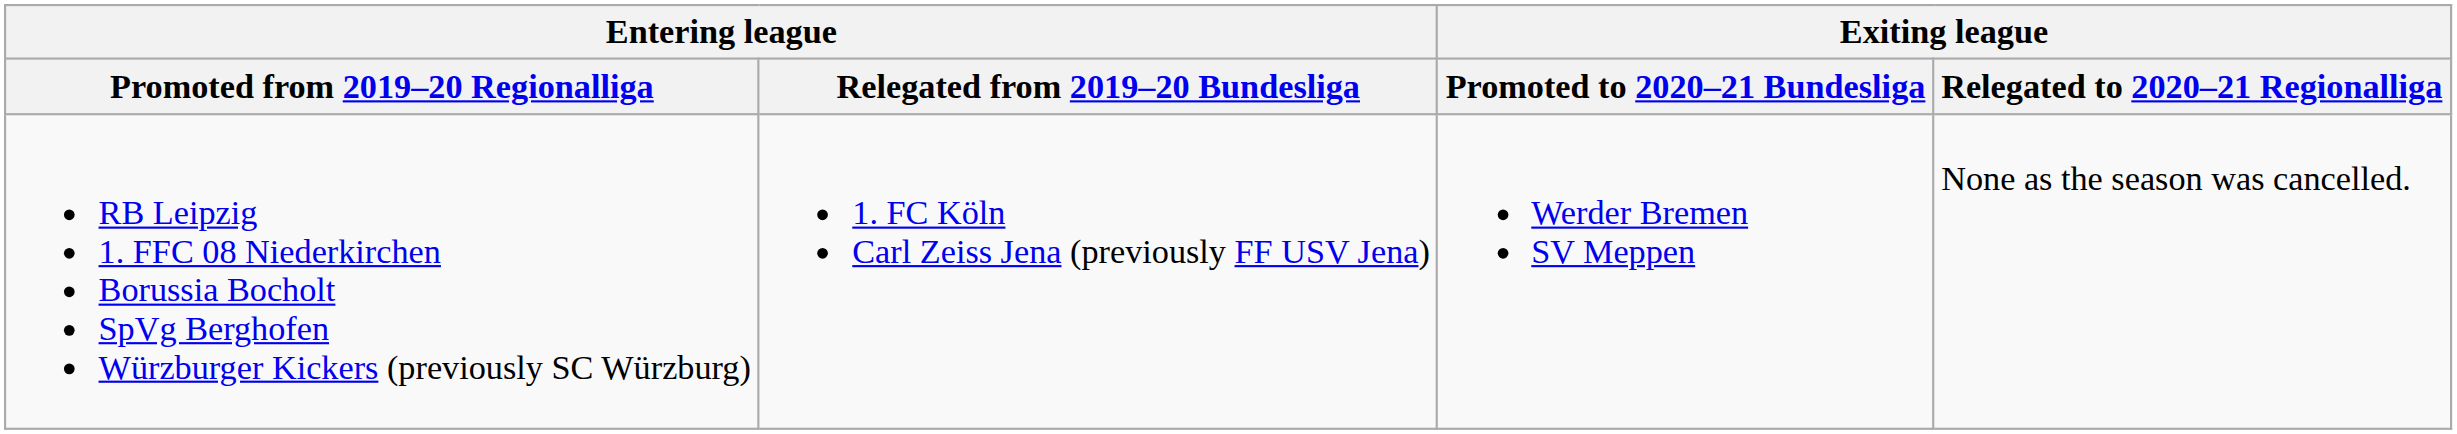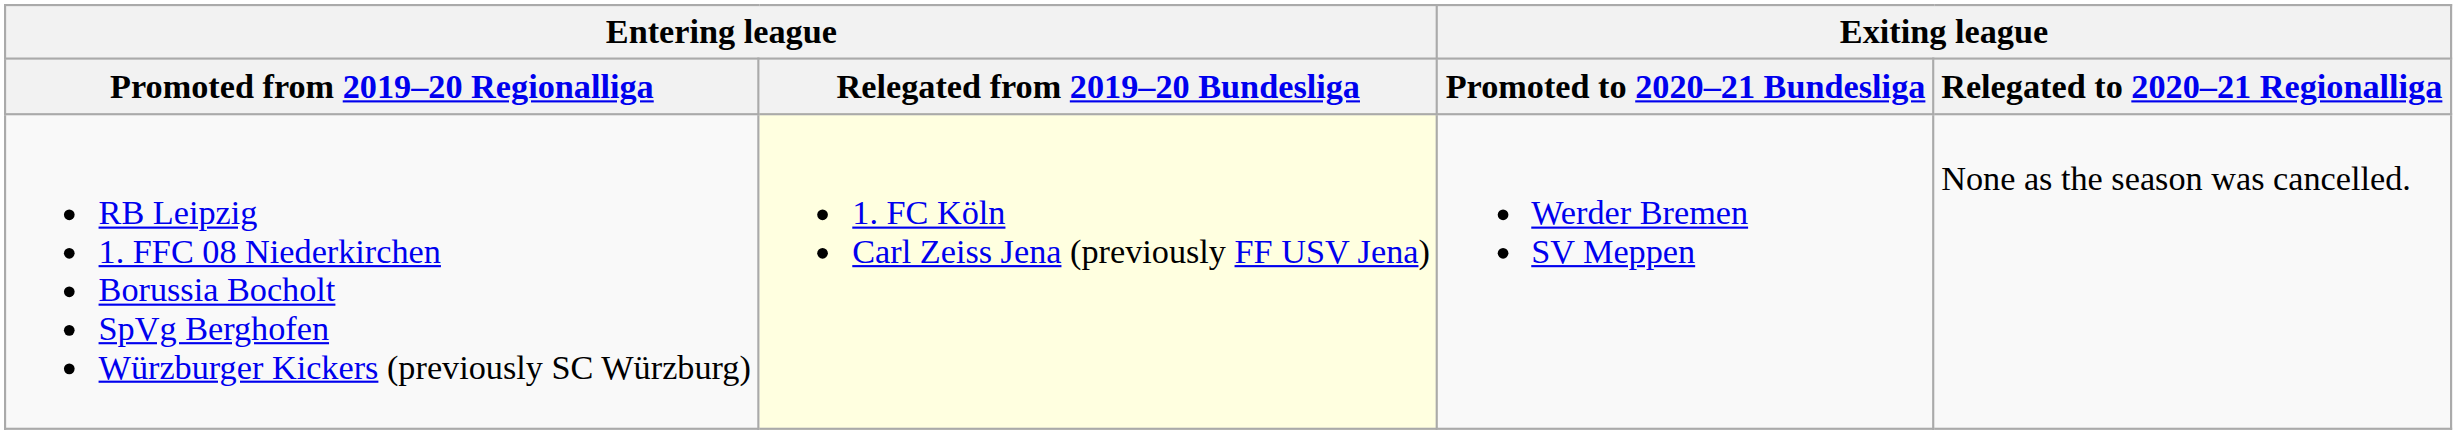(1098, 233) no background -> (1098, 233) lightyellow background
